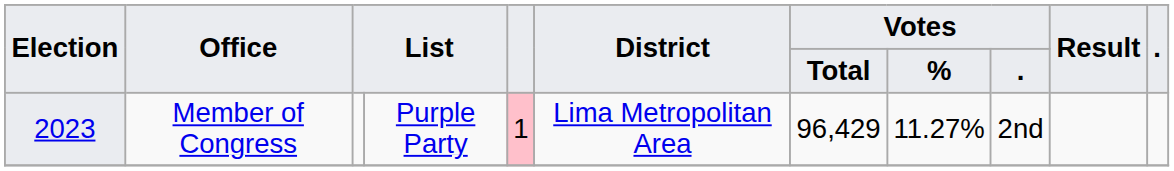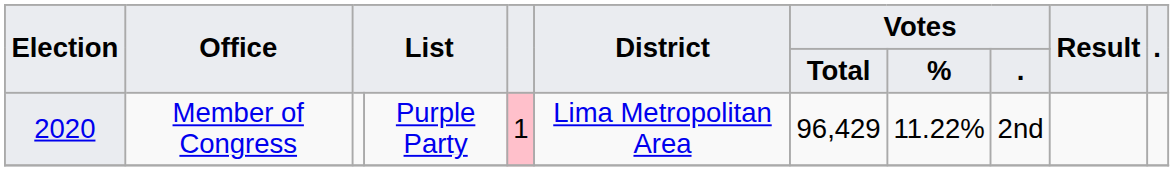(65, 129) 2023 -> (65, 129) 2020
(939, 129) 11.27% -> (939, 129) 11.22%
